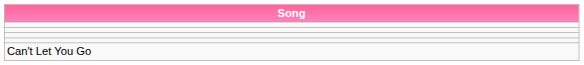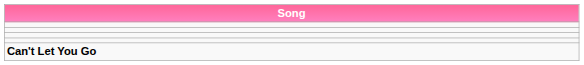(49, 51) normal -> (52, 51) bold
